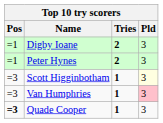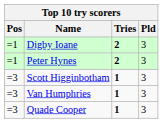(144, 77) lightyellow background -> (144, 77) no background
(144, 93) pink background -> (144, 93) no background
(12, 110) bold -> (12, 110) normal
